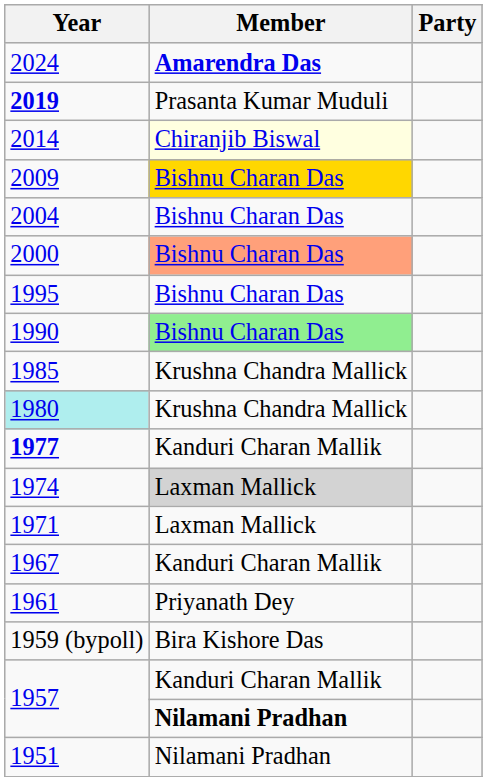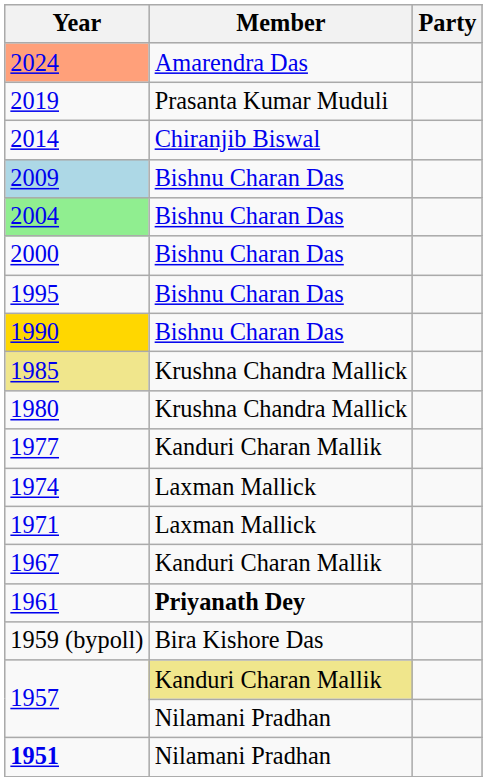(35, 62) no background -> (35, 62) lightsalmon background
(238, 62) bold -> (231, 62) normal
(35, 100) bold -> (35, 100) normal
(237, 139) lightyellow background -> (237, 139) no background
(35, 178) no background -> (35, 178) lightblue background
(249, 178) gold background -> (249, 178) no background
(35, 216) no background -> (35, 216) lightgreen background
(249, 255) lightsalmon background -> (249, 255) no background
(35, 332) no background -> (35, 332) gold background
(249, 332) lightgreen background -> (249, 332) no background
(35, 370) no background -> (35, 370) khaki background
(35, 409) paleturquoise background -> (35, 409) no background
(35, 448) bold -> (35, 448) normal
(235, 486) lightgrey background -> (235, 486) no background
(225, 602) normal -> (230, 602) bold
(268, 679) no background -> (268, 679) khaki background
(251, 718) bold -> (243, 718) normal
(35, 756) normal -> (35, 756) bold
